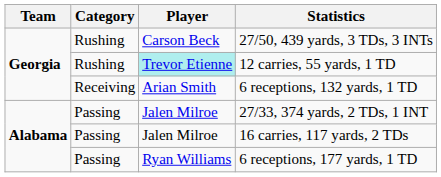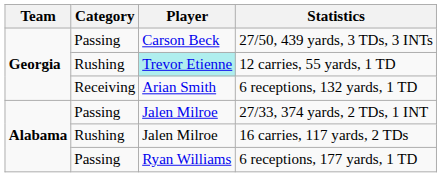(99, 40) Rushing -> (97, 40) Passing
(97, 135) Passing -> (99, 135) Rushing
